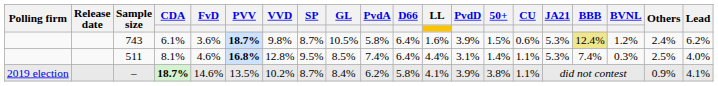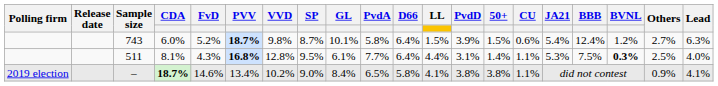(173, 40) 6.1% -> (173, 40) 6.0%
(209, 40) 3.6% -> (209, 40) 5.2%
(344, 40) 10.5% -> (344, 40) 10.1%
(437, 40) 1.6% -> (437, 40) 1.5%
(557, 40) 5.3% -> (557, 40) 5.4%
(590, 40) khaki background -> (590, 40) no background
(664, 40) 2.4% -> (664, 40) 2.7%
(698, 40) 6.2% -> (698, 40) 6.3%
(209, 57) 4.6% -> (209, 57) 4.3%
(344, 57) 8.5% -> (344, 57) 6.1%
(377, 57) 7.4% -> (377, 57) 7.7%
(590, 57) 7.4% -> (590, 57) 7.5%
(626, 57) normal -> (626, 57) bold
(244, 73) 13.5% -> (244, 73) 13.4%
(312, 73) 8.7% -> (312, 73) 9.0%
(377, 73) 6.2% -> (377, 73) 6.5%
(468, 73) 3.9% -> (468, 73) 3.8%
